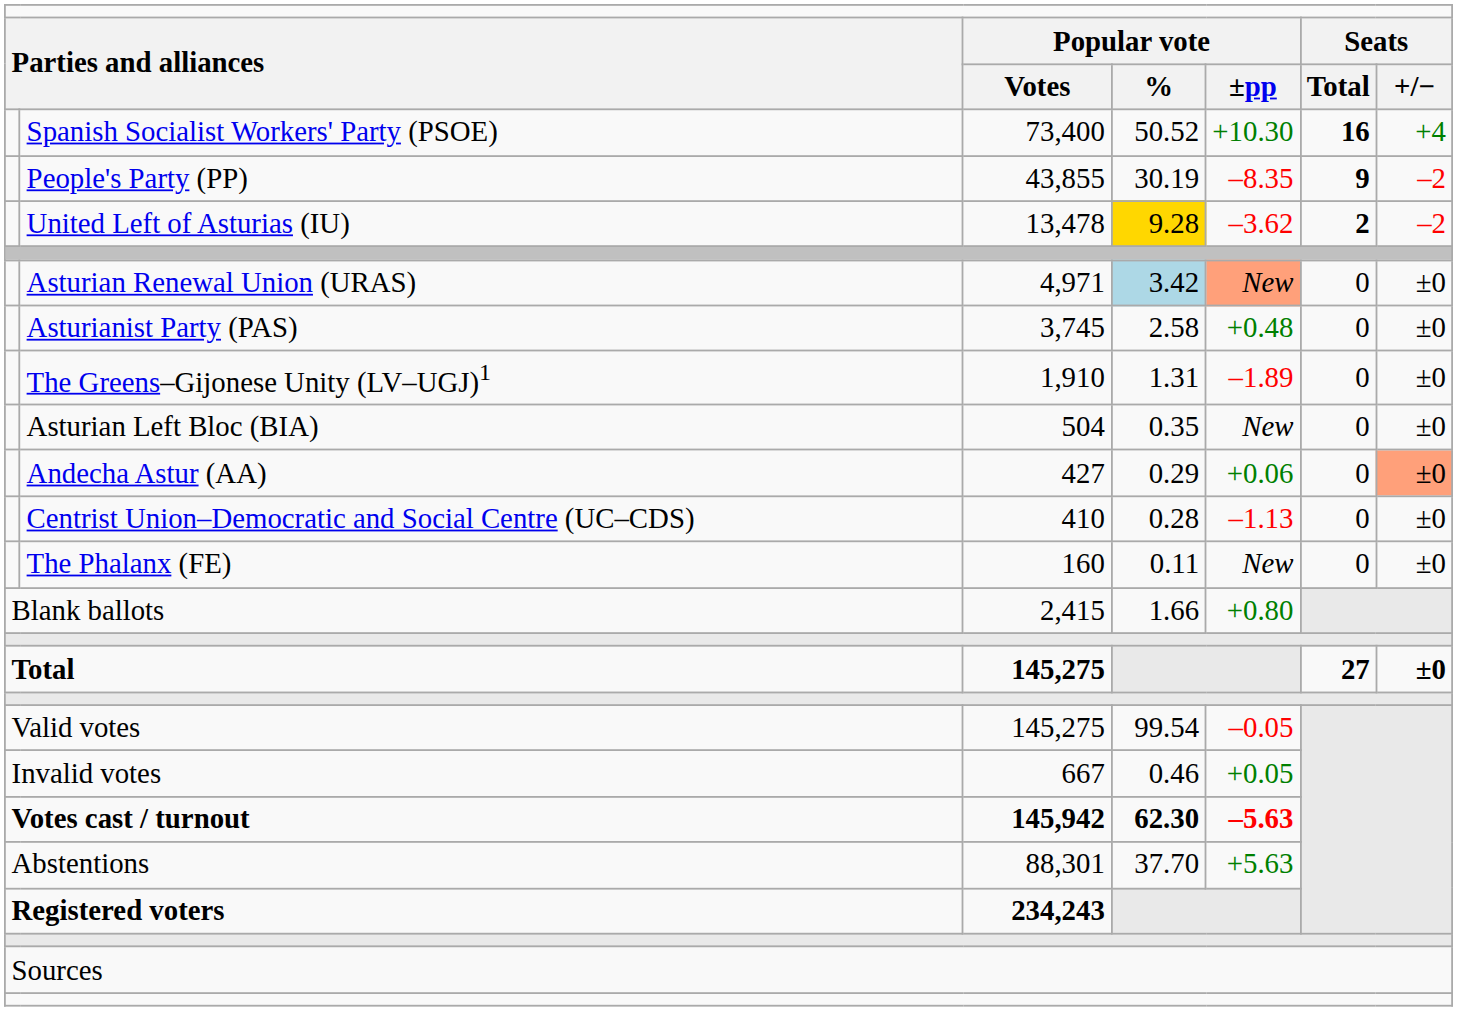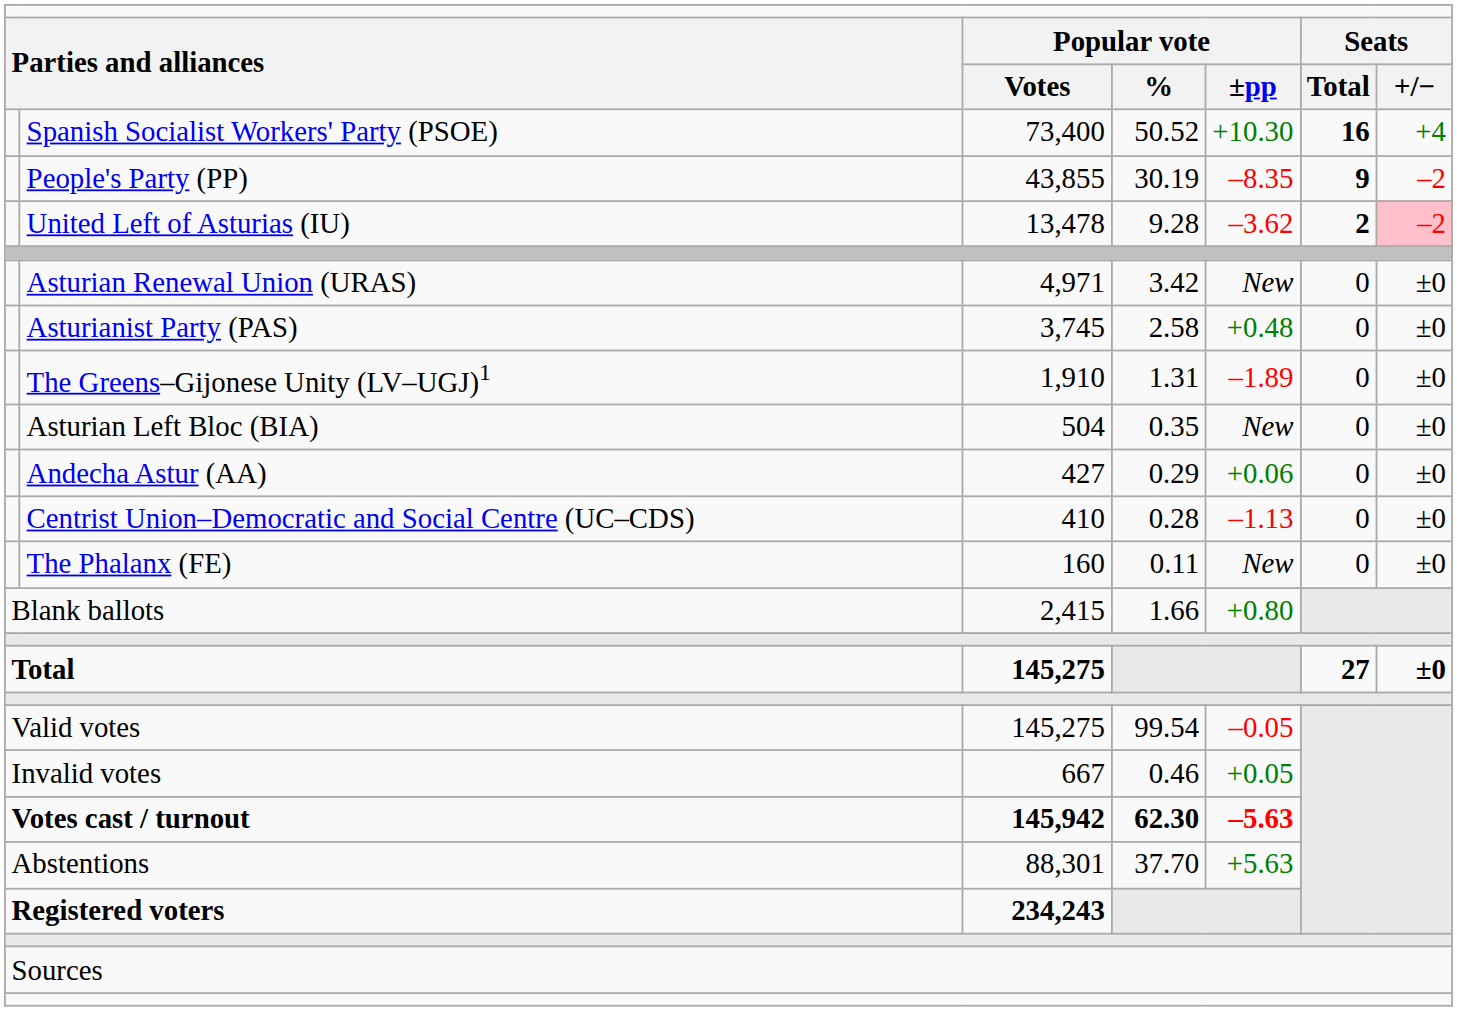(1174, 223) gold background -> (1174, 223) no background
(1432, 223) no background -> (1432, 223) pink background
(1174, 282) lightblue background -> (1174, 282) no background
(1268, 282) lightsalmon background -> (1268, 282) no background
(1431, 472) lightsalmon background -> (1431, 472) no background
